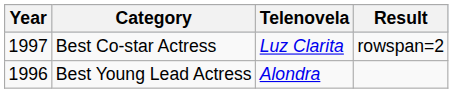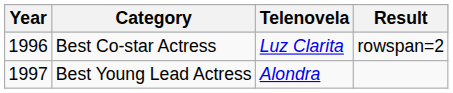(28, 46) 1997 -> (28, 46) 1996
(28, 74) 1996 -> (28, 74) 1997
